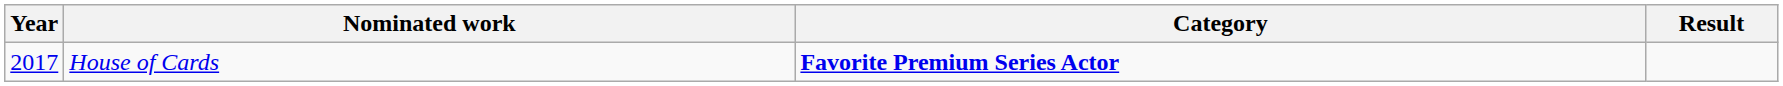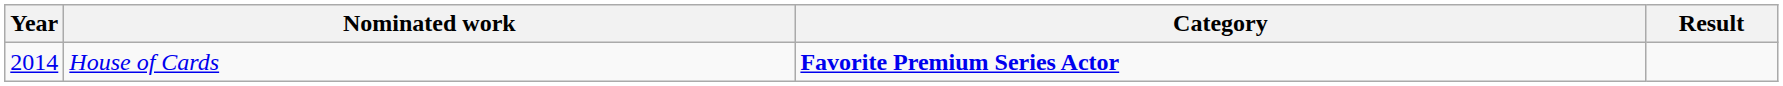(34, 61) 2017 -> (34, 61) 2014
